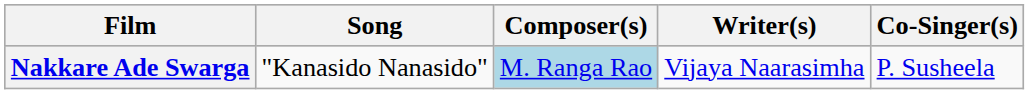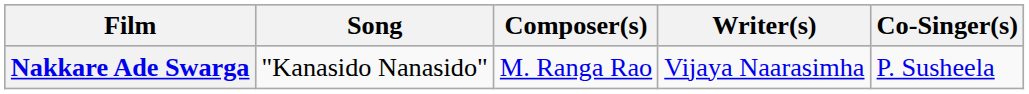(576, 66) lightblue background -> (576, 66) no background
